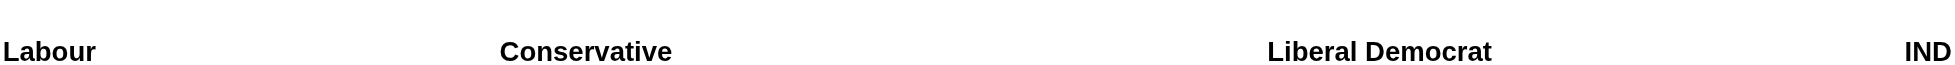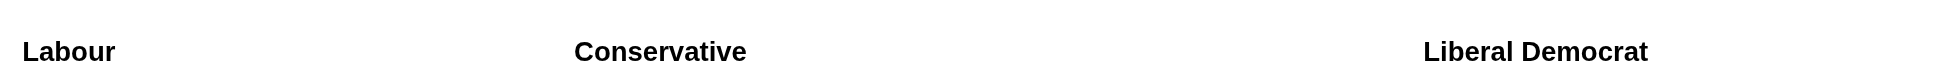- column: (1928, 14)
